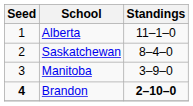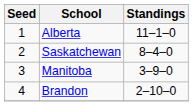(22, 91) bold -> (22, 91) normal
(156, 91) bold -> (156, 91) normal
